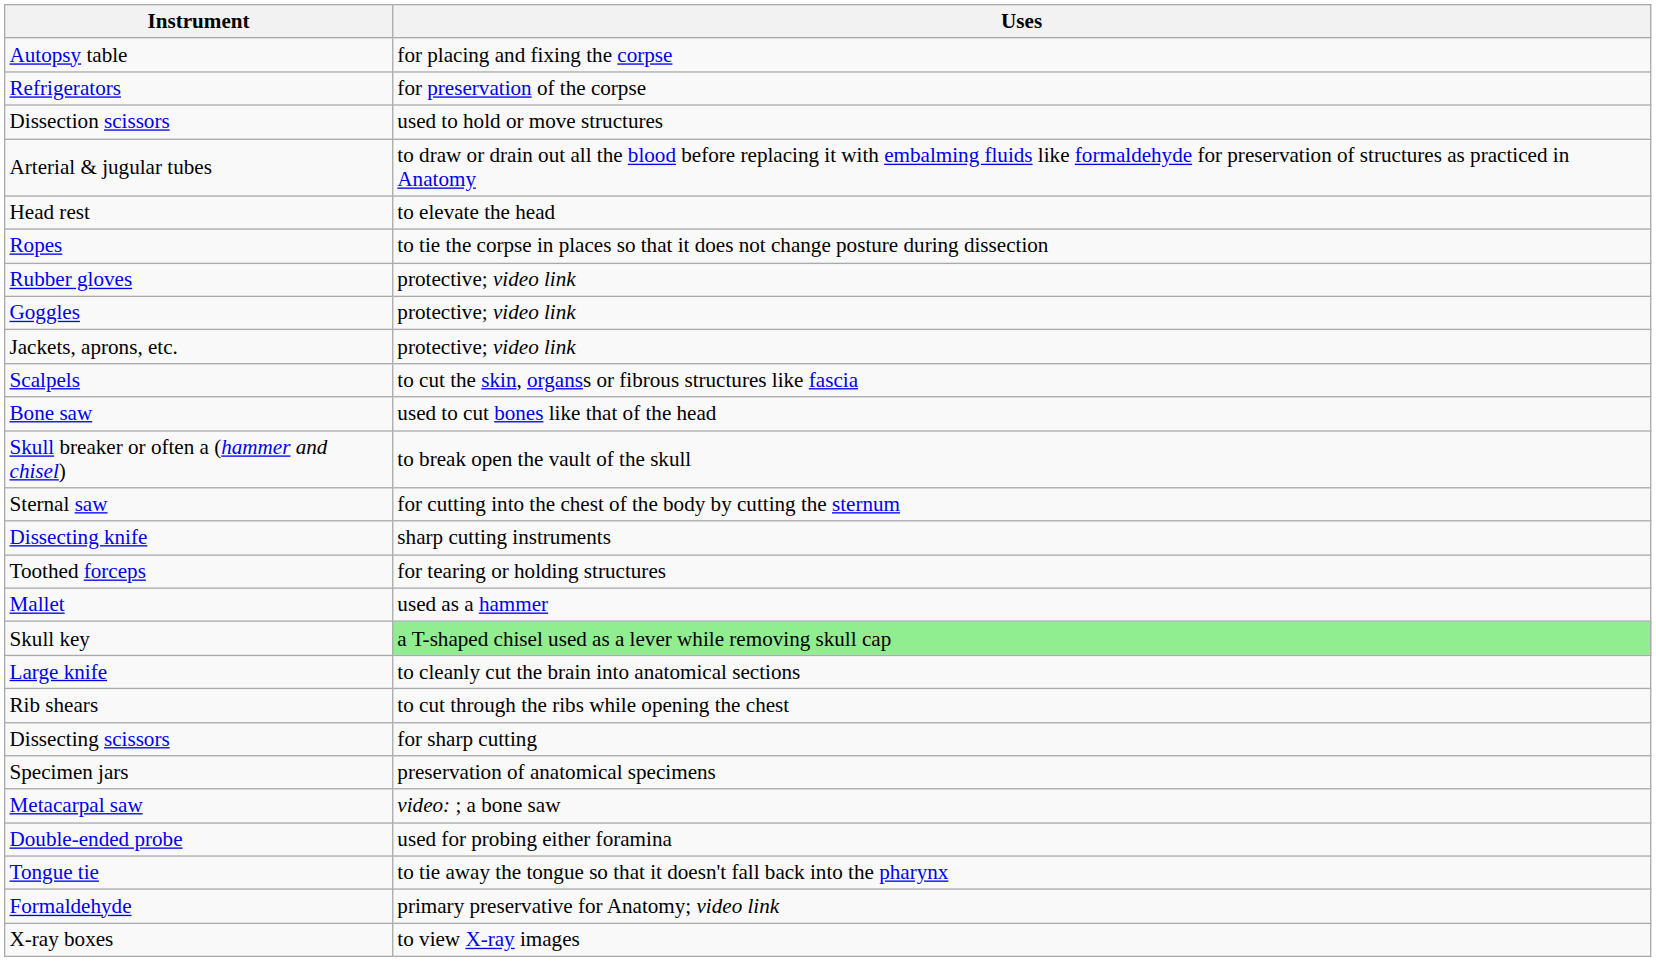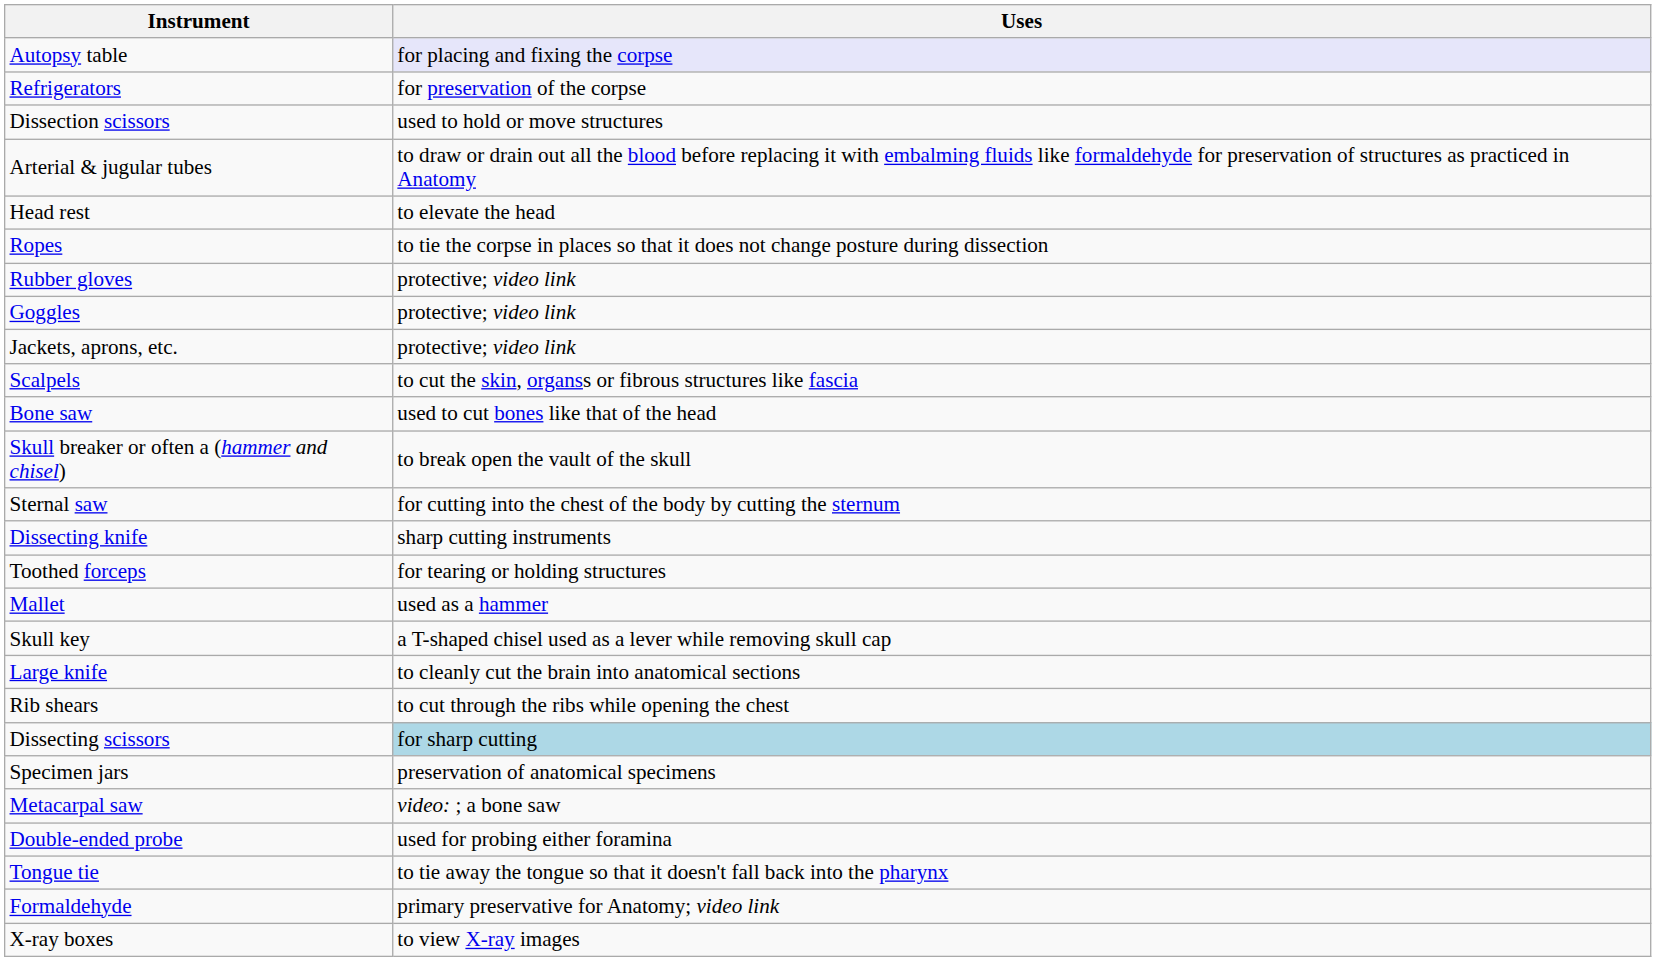(535, 54) no background -> (535, 54) lavender background
(644, 638) lightgreen background -> (644, 638) no background
(467, 738) no background -> (467, 738) lightblue background
